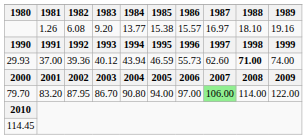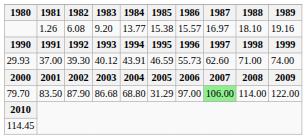(78, 61) 39.36 -> (78, 61) 39.30
(134, 61) 43.94 -> (134, 61) 43.91
(250, 61) bold -> (250, 61) normal
(51, 93) 83.20 -> (51, 93) 83.50
(78, 93) 87.95 -> (78, 93) 87.90
(106, 93) 86.70 -> (106, 93) 86.68
(134, 93) 90.80 -> (134, 93) 68.80
(162, 93) 94.00 -> (162, 93) 31.29
